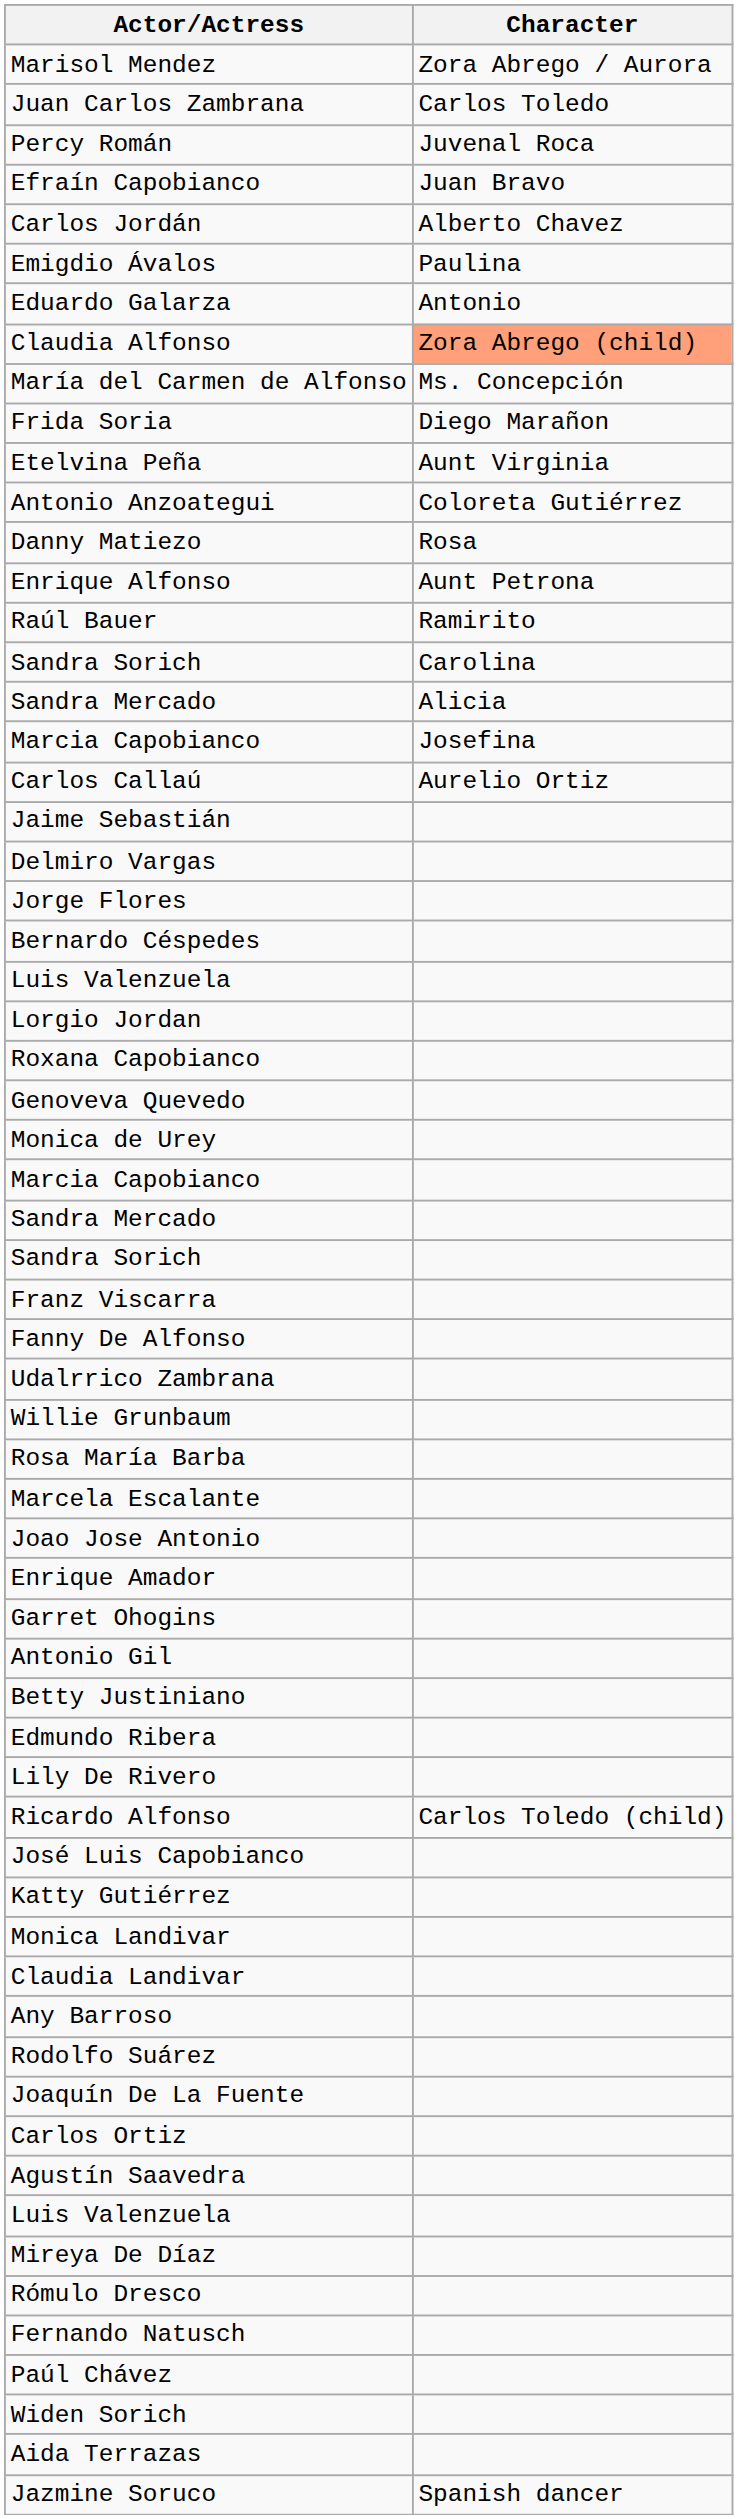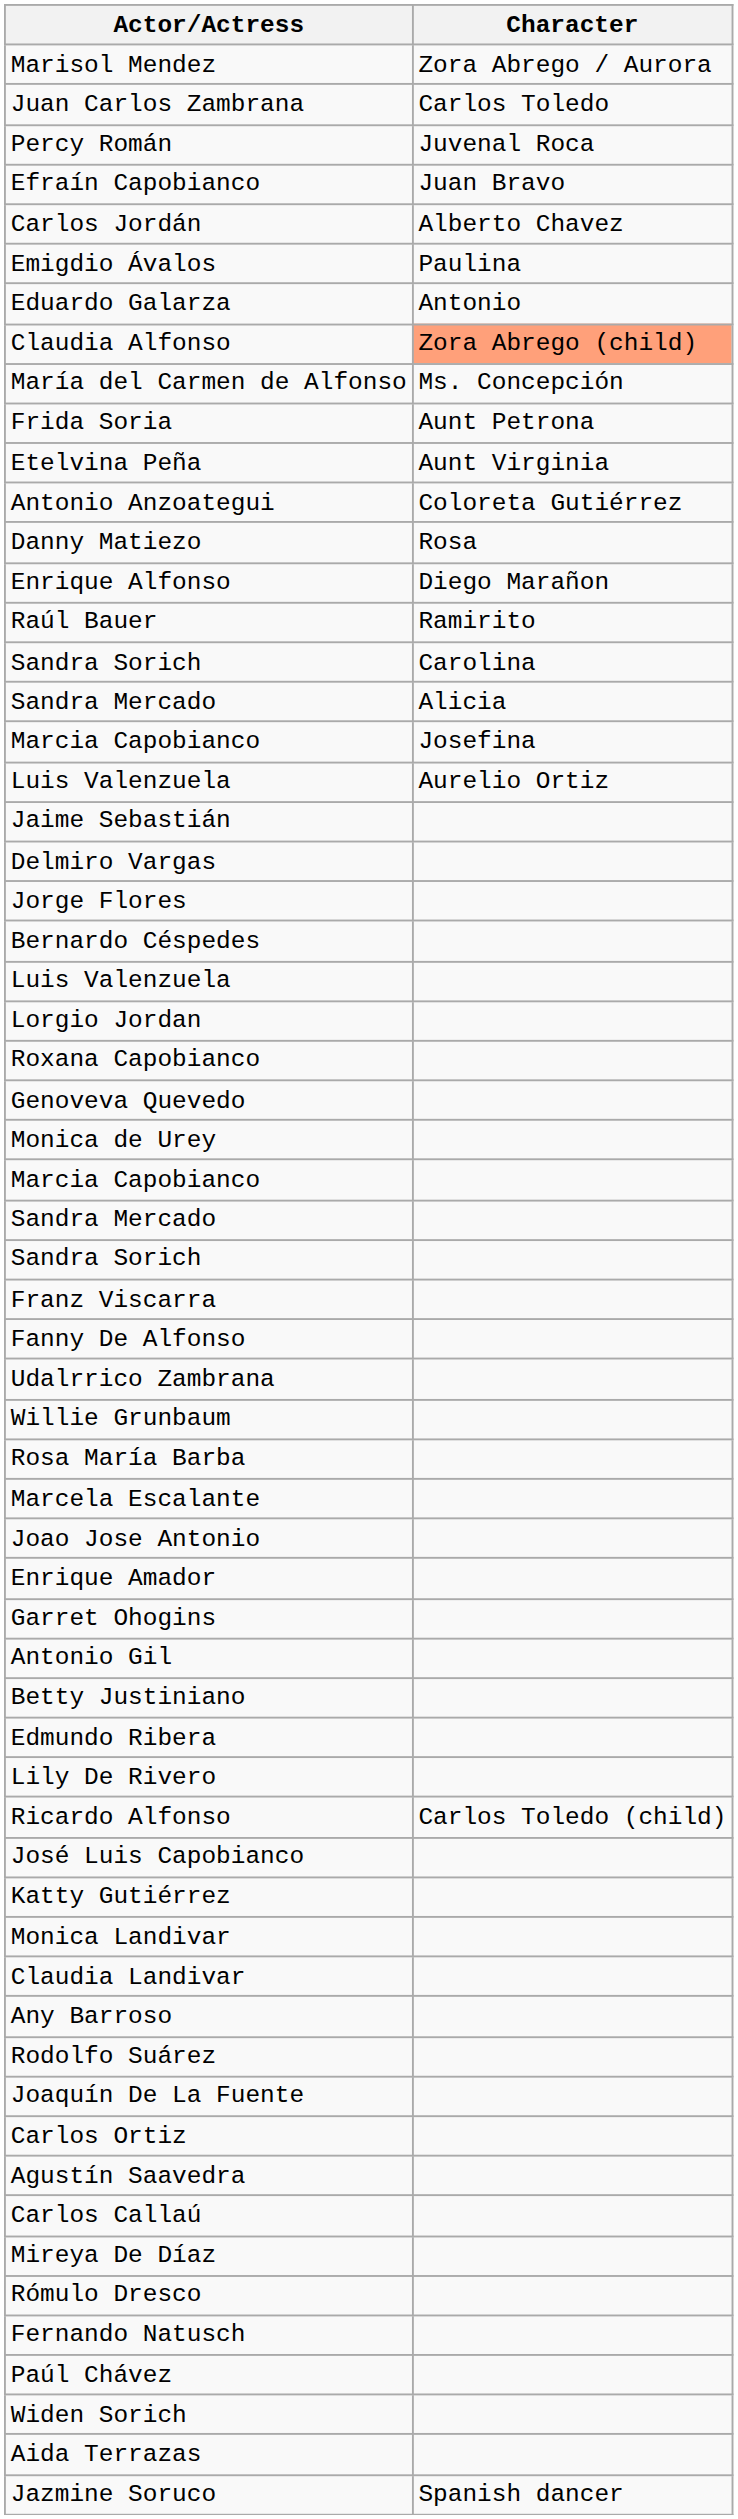(514, 423) Diego Marañon -> (506, 423) Aunt Petrona
(506, 583) Aunt Petrona -> (514, 583) Diego Marañon
(106, 782) Carlos Callaú -> (121, 782) Luis Valenzuela
(121, 2216) Luis Valenzuela -> (106, 2216) Carlos Callaú
